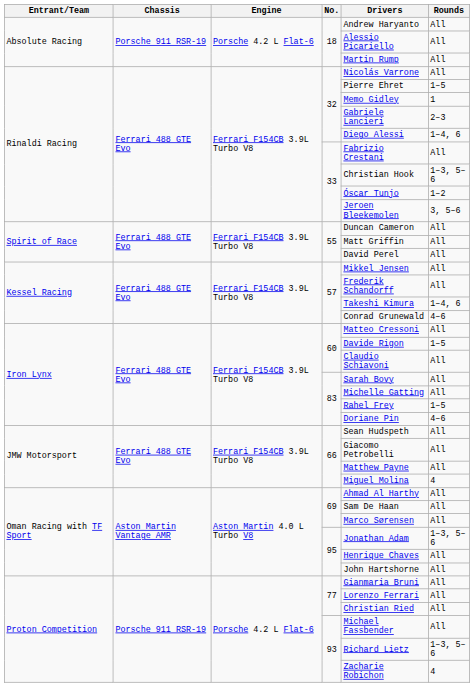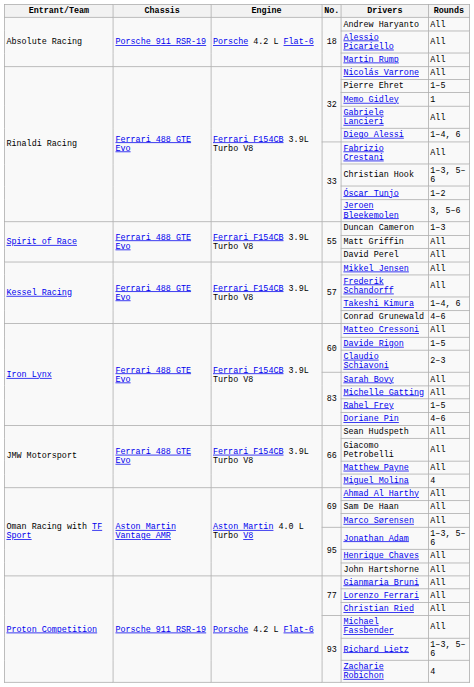(438, 117) 2–3 -> (438, 117) All
(438, 229) All -> (438, 229) 1–3
(438, 361) All -> (438, 361) 2–3
